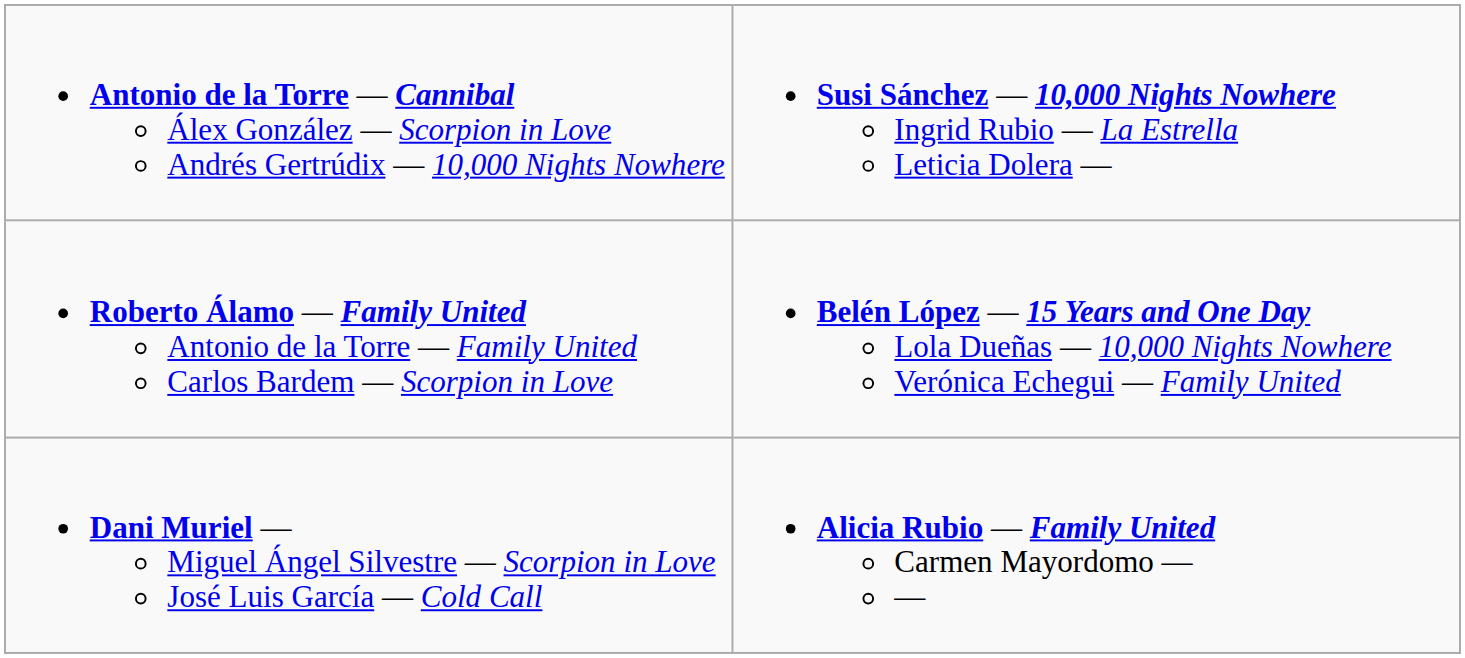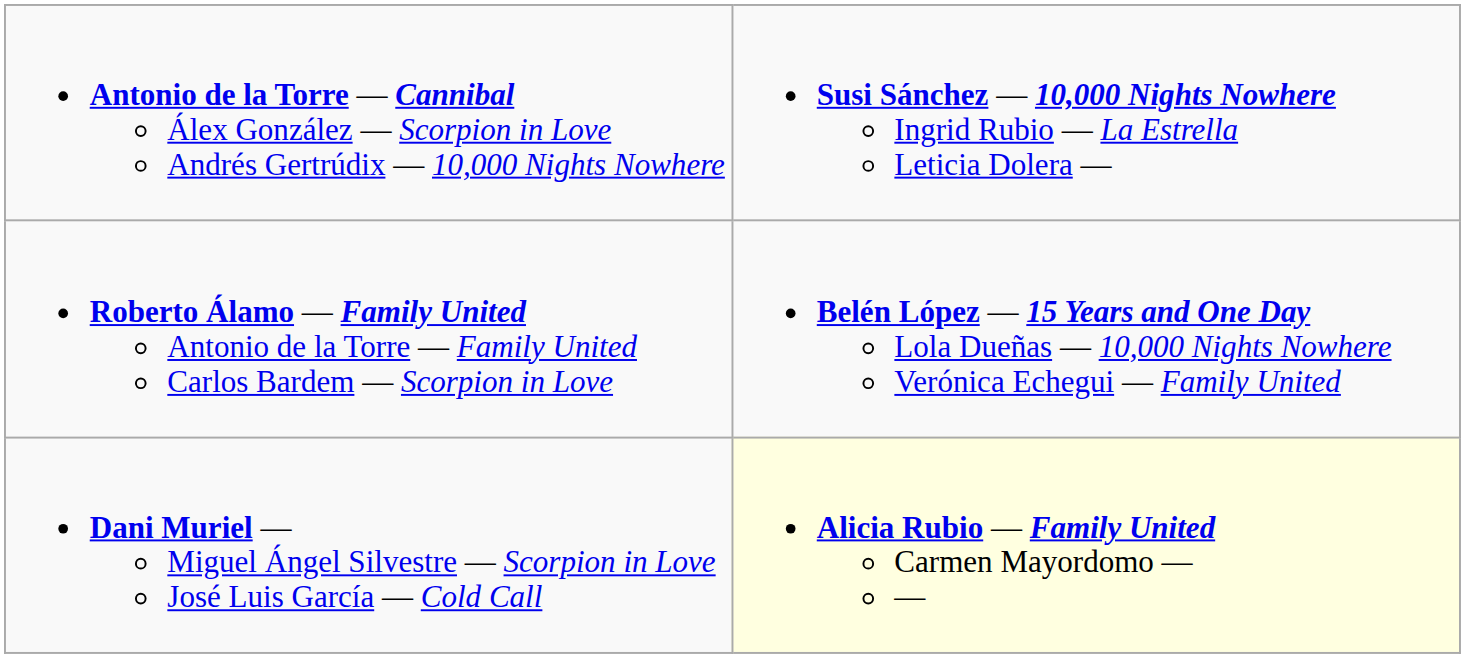(1096, 563) no background -> (1096, 563) lightyellow background
